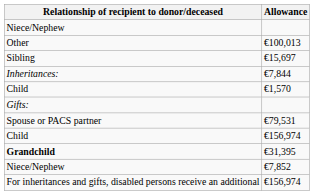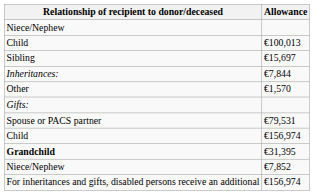(18, 43) Other -> (17, 43) Child
(17, 89) Child -> (18, 89) Other
